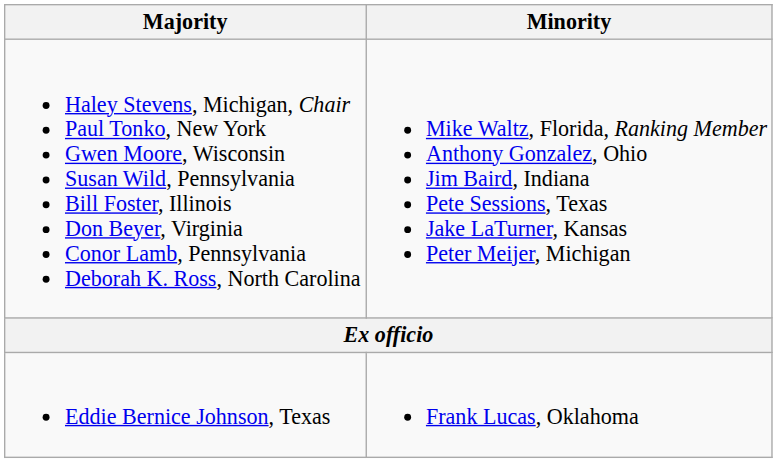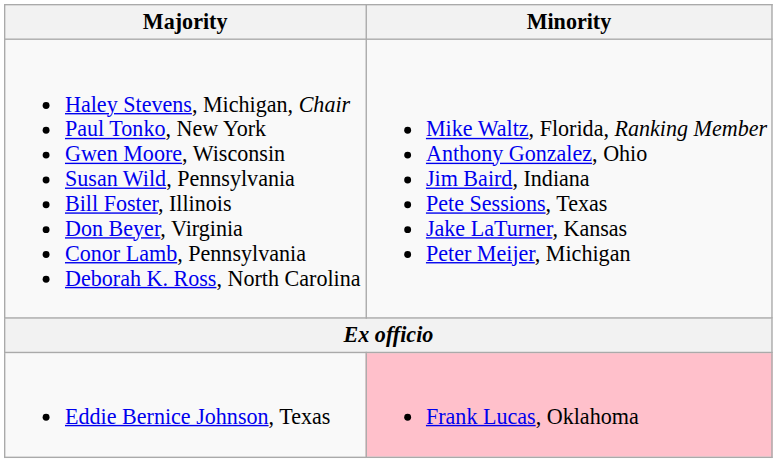(569, 417) no background -> (569, 417) pink background
